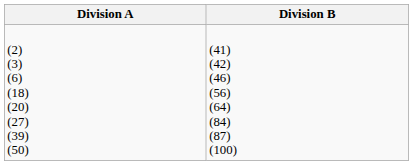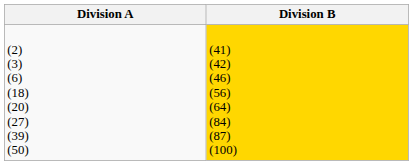(223, 99) no background -> (223, 99) gold background
